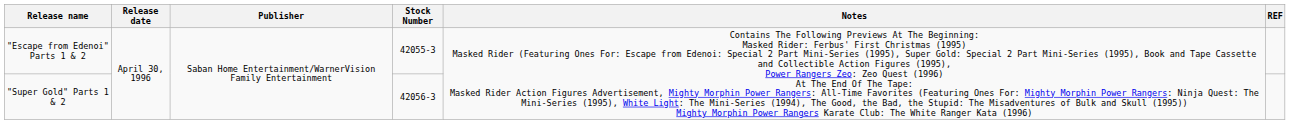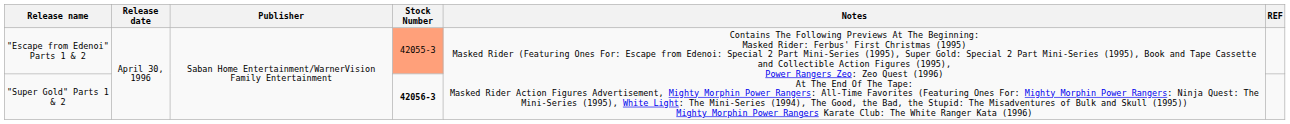(418, 51) no background -> (418, 51) lightsalmon background
(418, 97) normal -> (418, 97) bold
